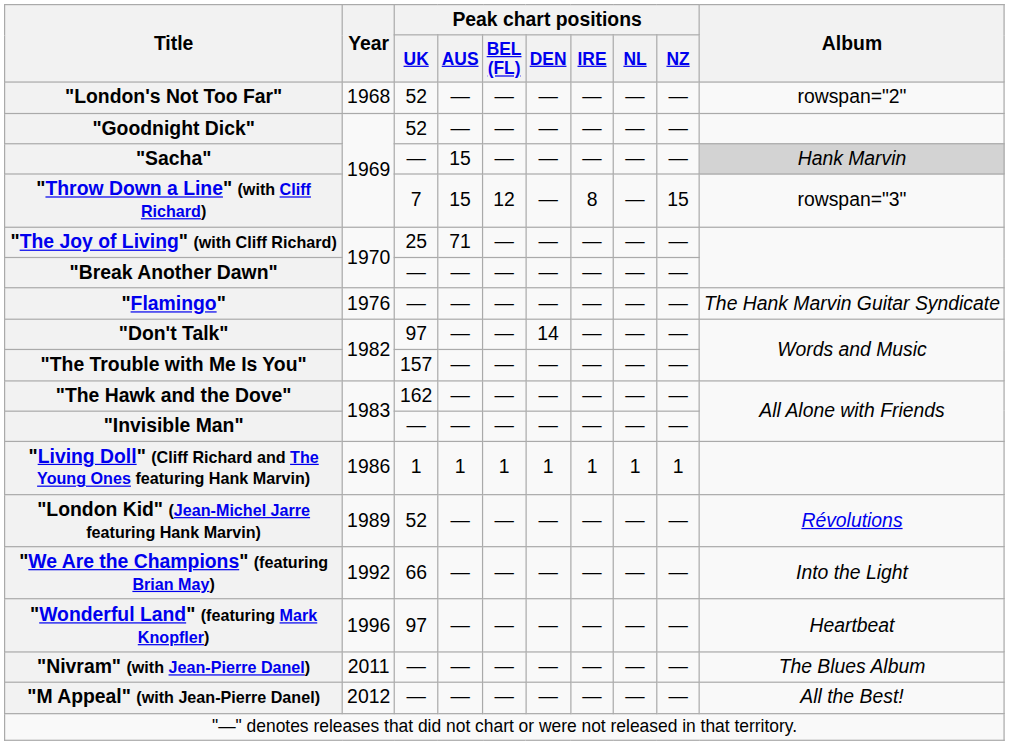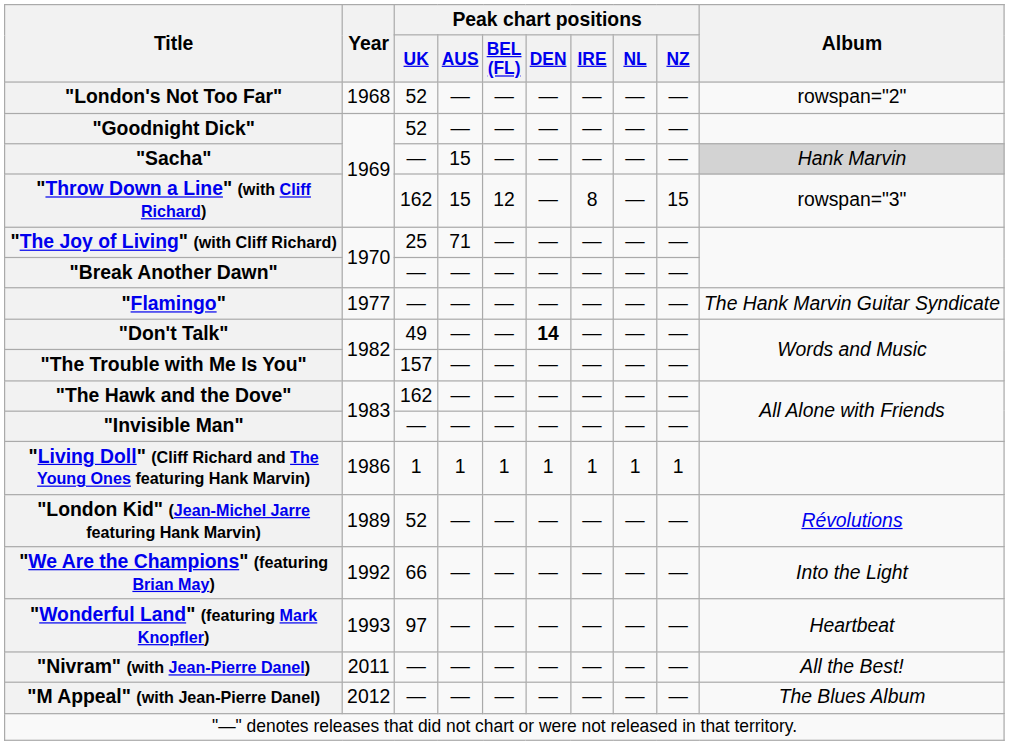(416, 200) 7 -> (416, 200) 162
(369, 303) 1976 -> (369, 303) 1977
(416, 334) 97 -> (416, 334) 49
(548, 334) normal -> (548, 334) bold
(369, 625) 1996 -> (369, 625) 1993
(852, 666) The Blues Album -> (852, 666) All the Best!
(852, 697) All the Best! -> (852, 697) The Blues Album
